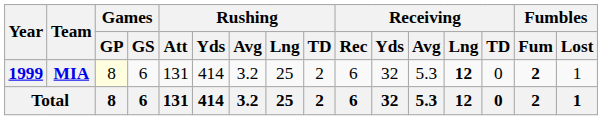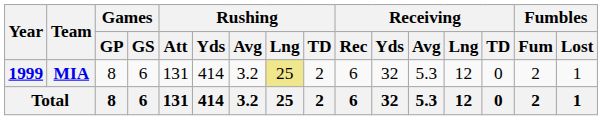(112, 73) lightyellow background -> (112, 73) no background
(285, 73) no background -> (285, 73) khaki background
(463, 73) bold -> (463, 73) normal
(536, 73) bold -> (536, 73) normal
